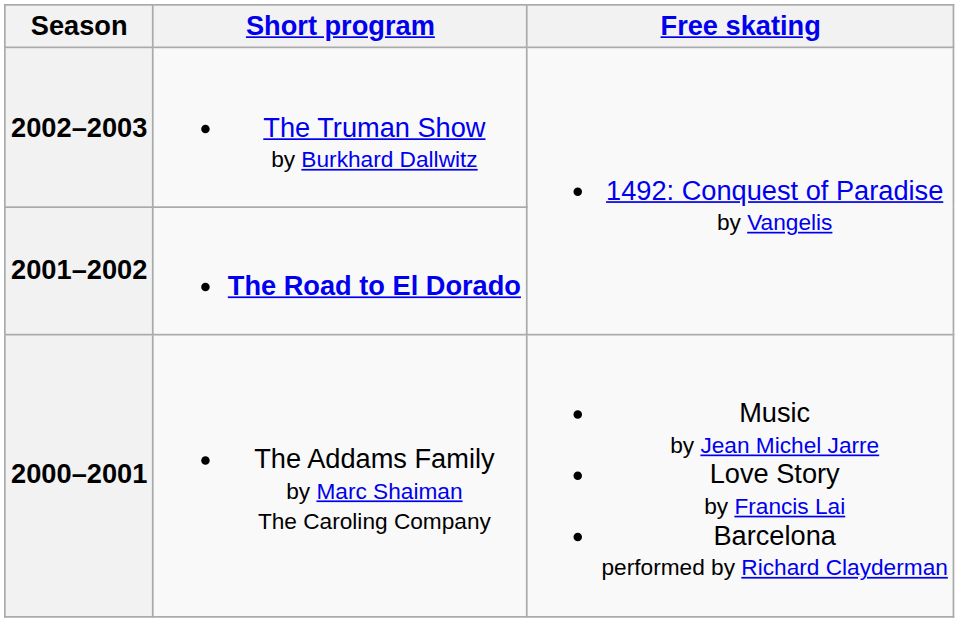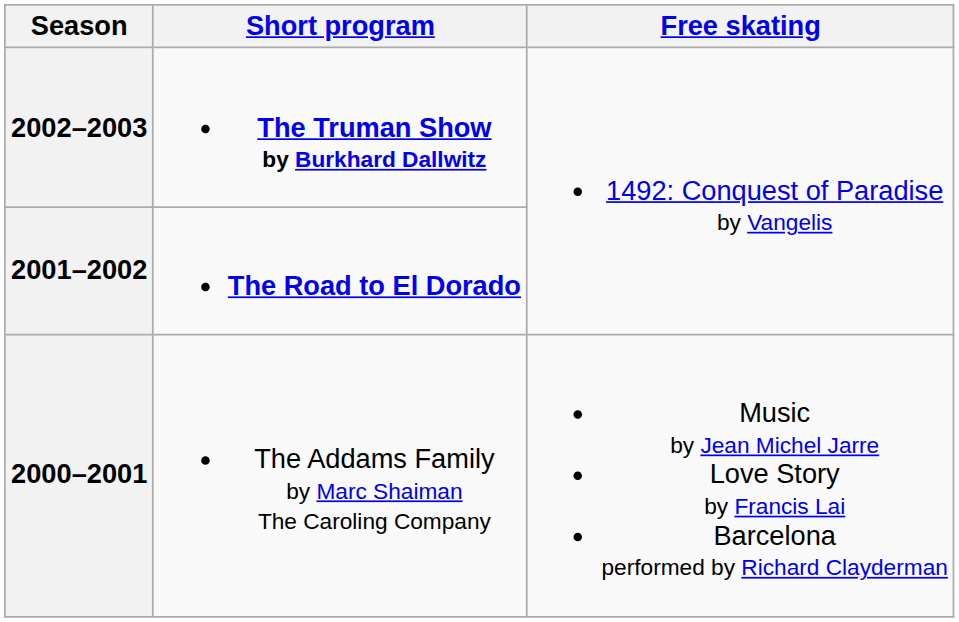(340, 143) normal -> (340, 143) bold
